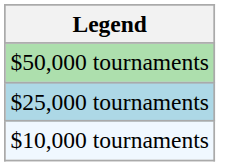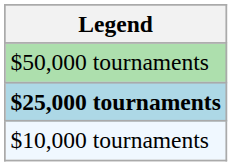(110, 101) normal -> (116, 101) bold
